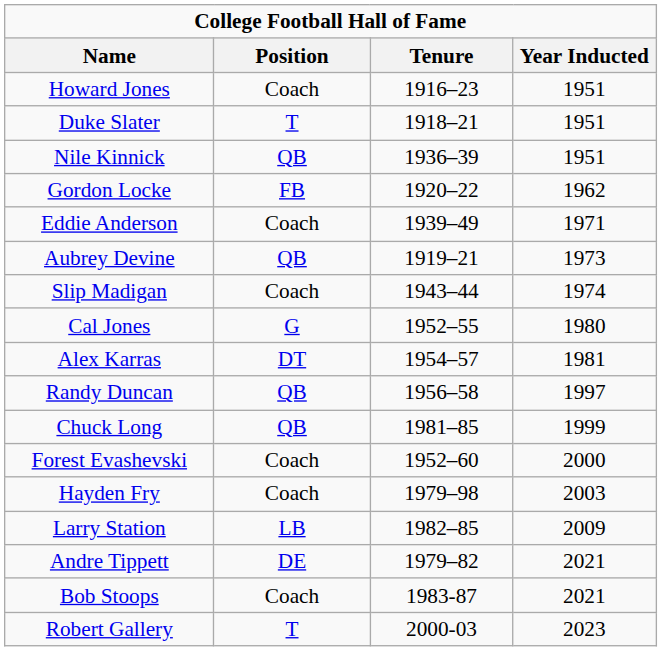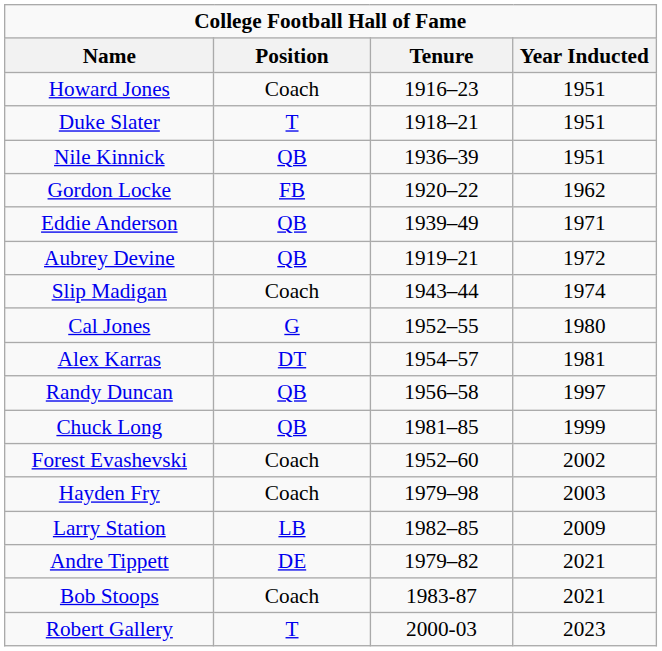(292, 223) Coach -> (292, 223) QB
(584, 257) 1973 -> (584, 257) 1972
(584, 460) 2000 -> (584, 460) 2002
